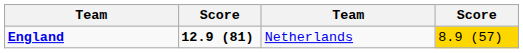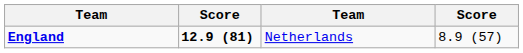(470, 37) gold background -> (470, 37) no background
